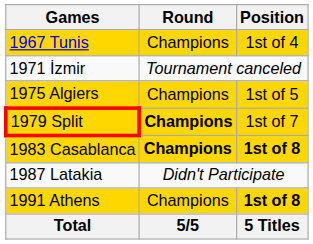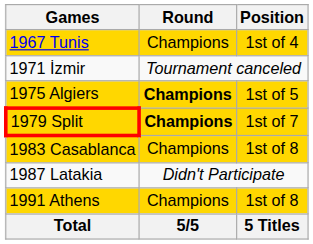(188, 94) normal -> (188, 94) bold
(188, 149) bold -> (188, 149) normal
(272, 149) bold -> (272, 149) normal
(272, 200) bold -> (272, 200) normal
